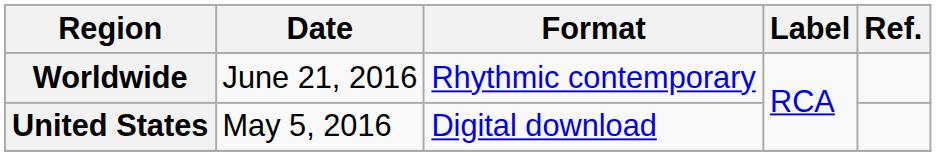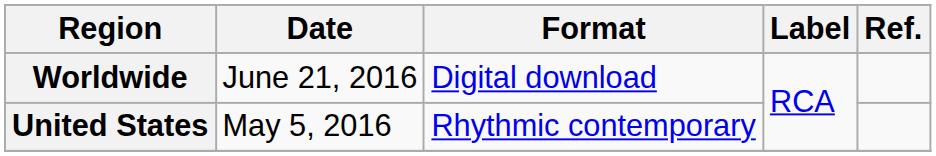(594, 77) Rhythmic contemporary -> (544, 77) Digital download
(544, 126) Digital download -> (594, 126) Rhythmic contemporary
